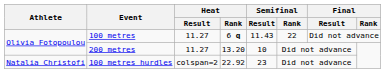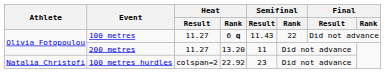(262, 49) 10 -> (262, 49) 11
